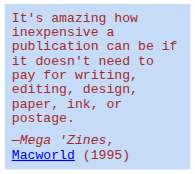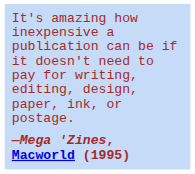(71, 148) normal -> (71, 148) bold
